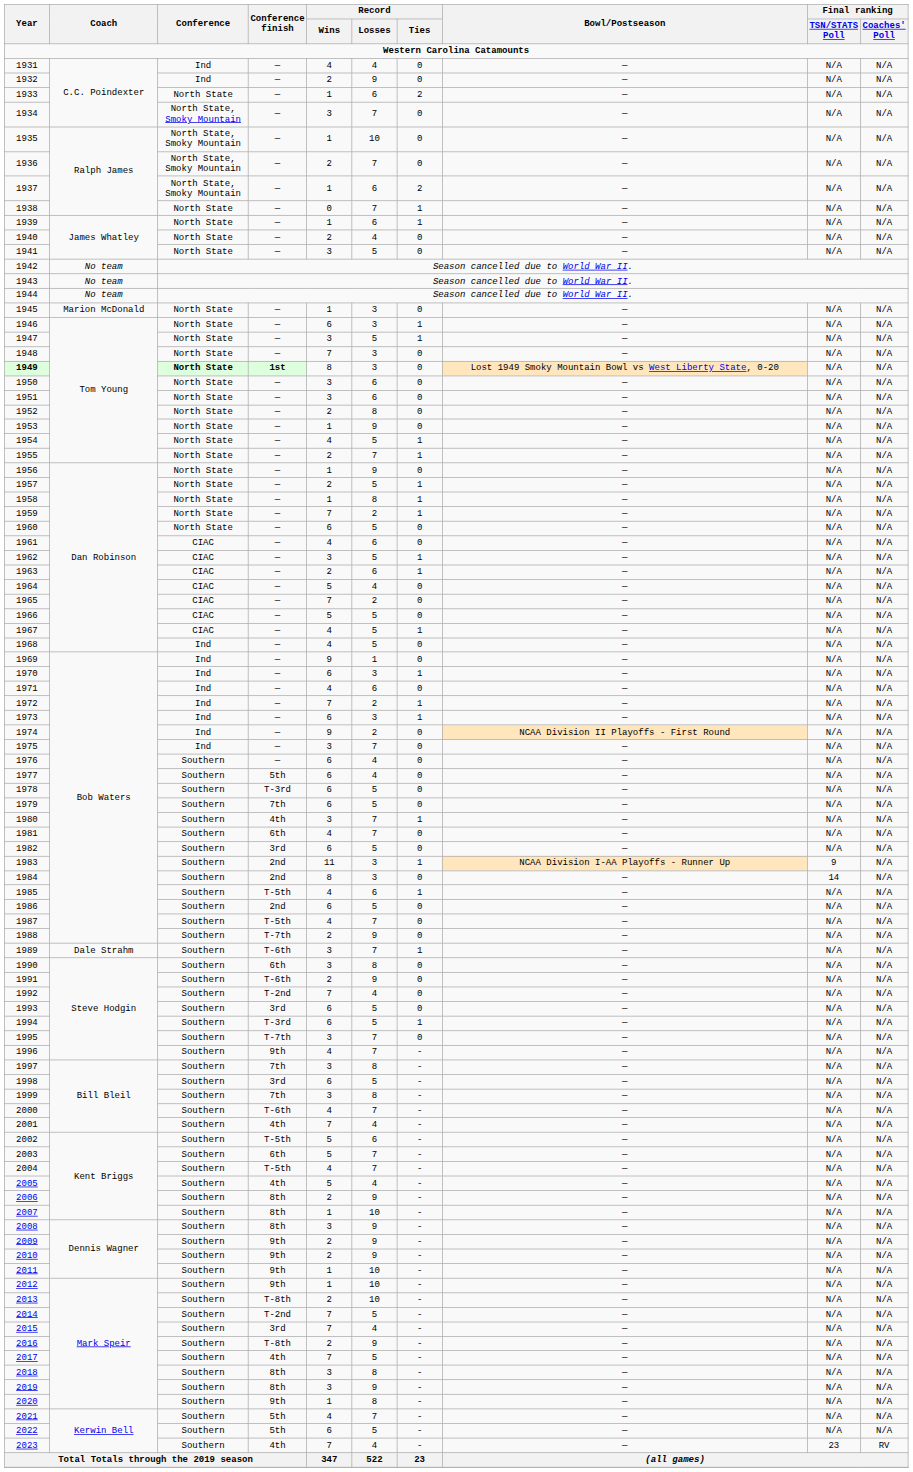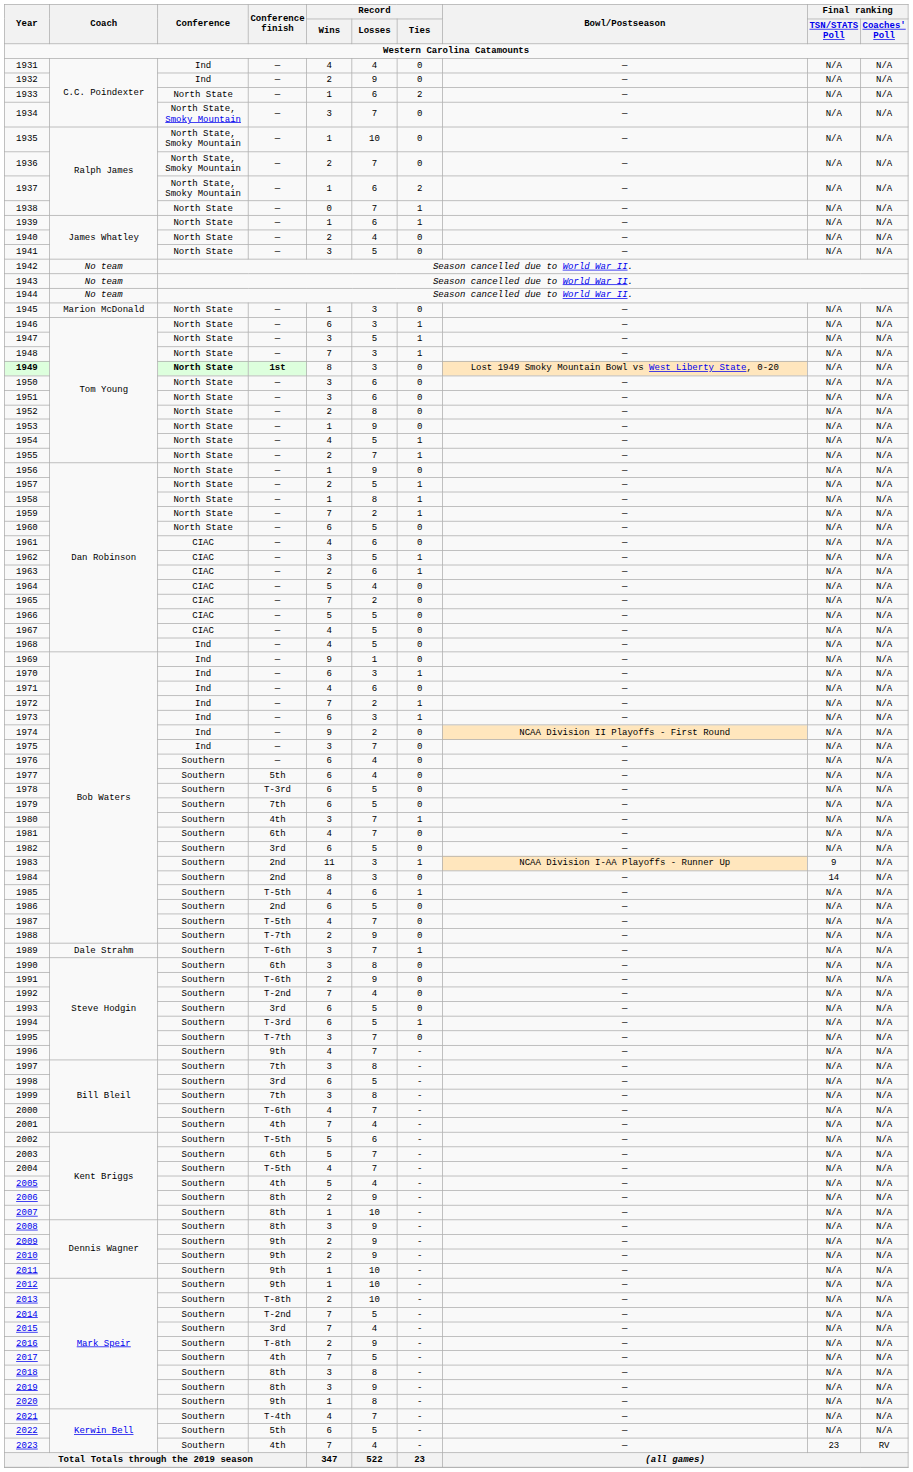(420, 354) 0 -> (420, 354) 1
(420, 631) 1 -> (420, 631) 0
(278, 1417) 5th -> (278, 1417) T-4th
